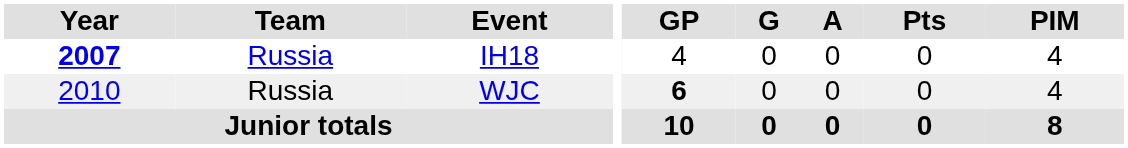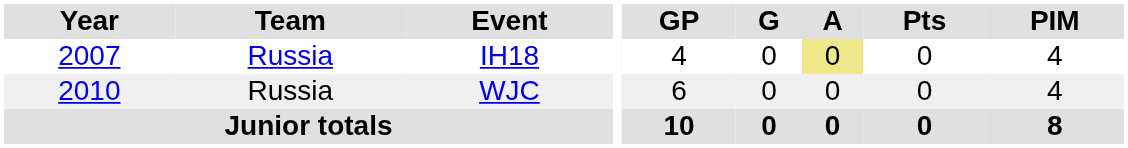(89, 56) bold -> (89, 56) normal
(833, 56) no background -> (833, 56) khaki background
(679, 91) bold -> (679, 91) normal
